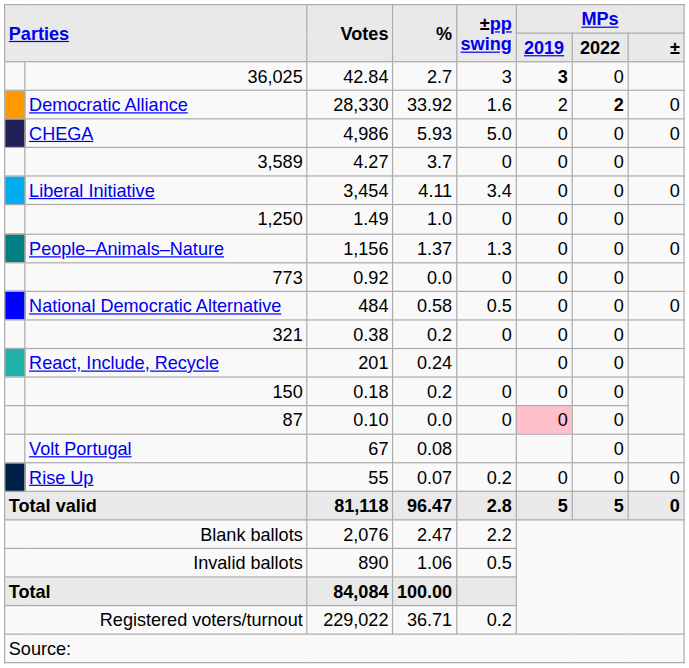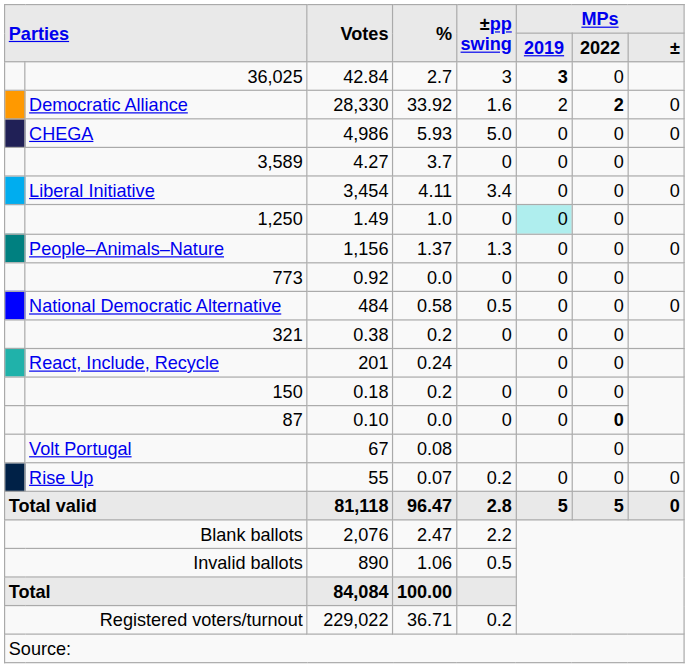(563, 220) no background -> (563, 220) paleturquoise background
(563, 420) pink background -> (563, 420) no background
(619, 420) normal -> (619, 420) bold
